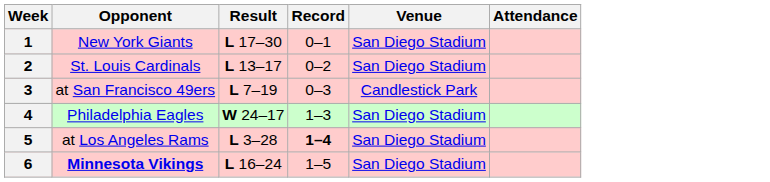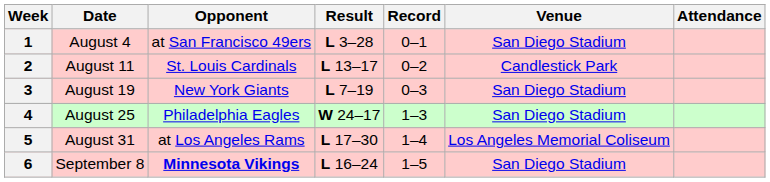+ column: (100, 16)
(135, 41) New York Giants -> (231, 41) at San Francisco 49ers
(253, 41) L 17–30 -> (349, 41) L 3–28
(419, 66) San Diego Stadium -> (559, 66) Candlestick Park
(135, 90) at San Francisco 49ers -> (231, 90) New York Giants
(419, 90) Candlestick Park -> (559, 90) San Diego Stadium
(253, 139) L 3–28 -> (349, 139) L 17–30
(318, 139) bold -> (414, 139) normal
(419, 139) San Diego Stadium -> (559, 139) Los Angeles Memorial Coliseum
